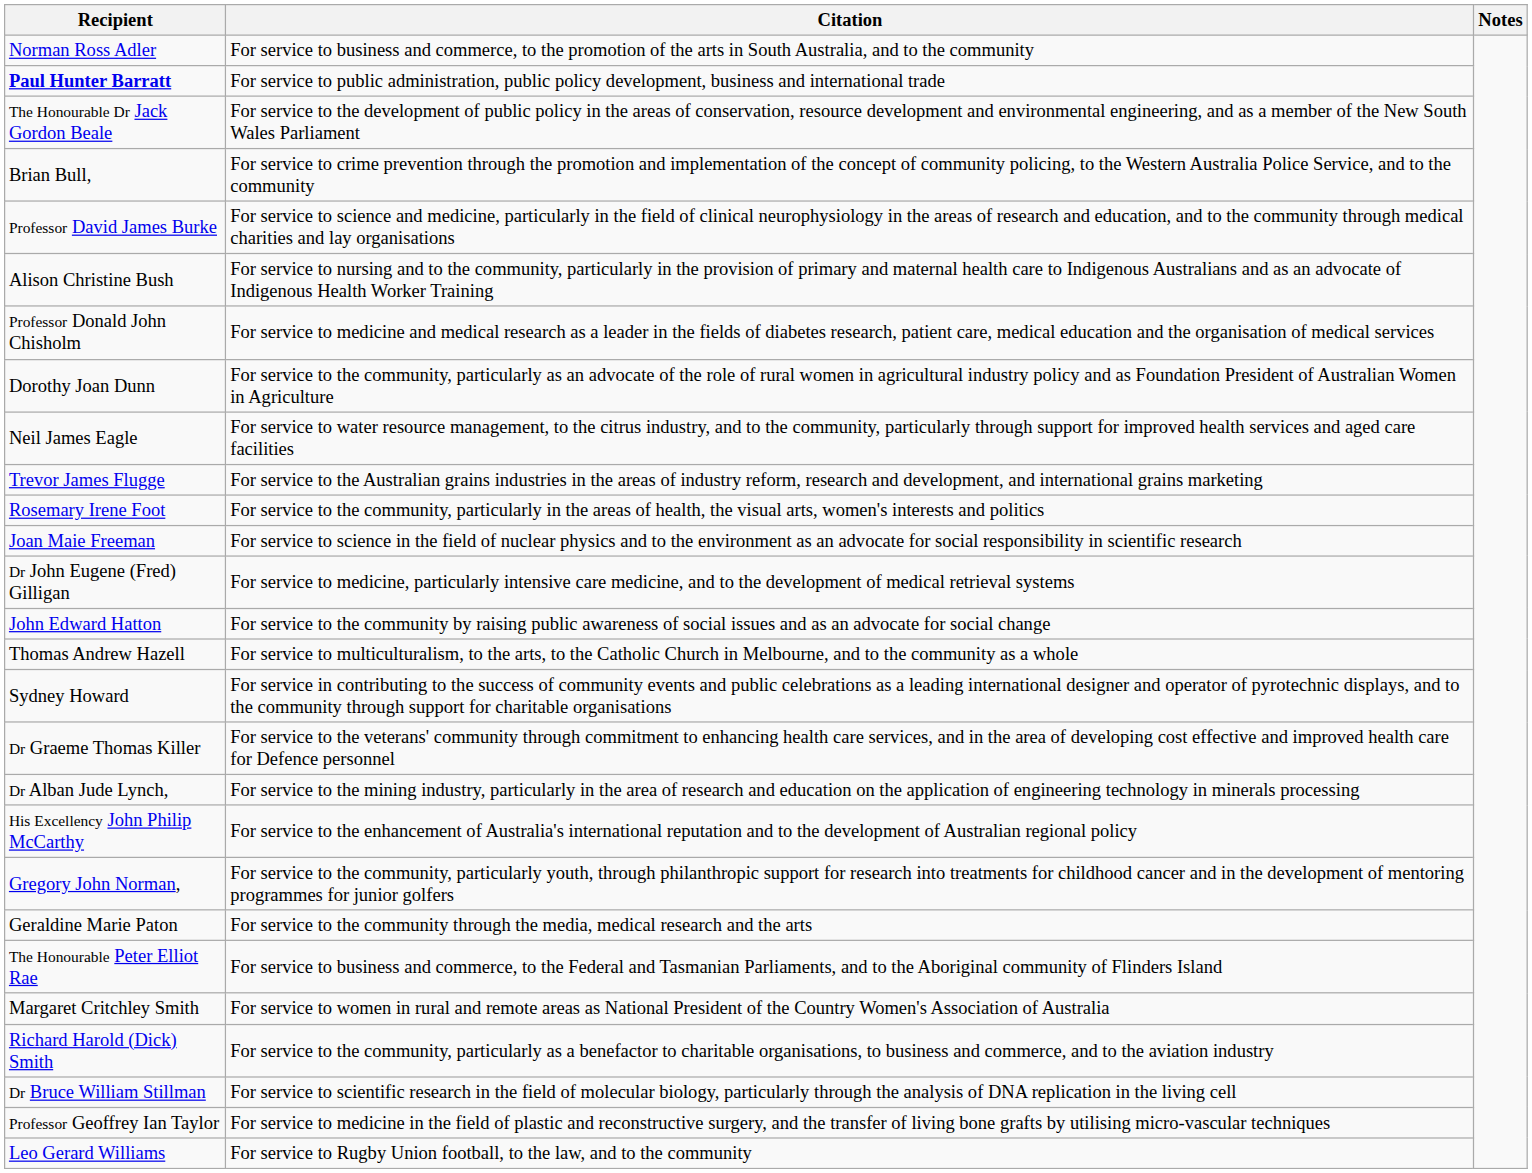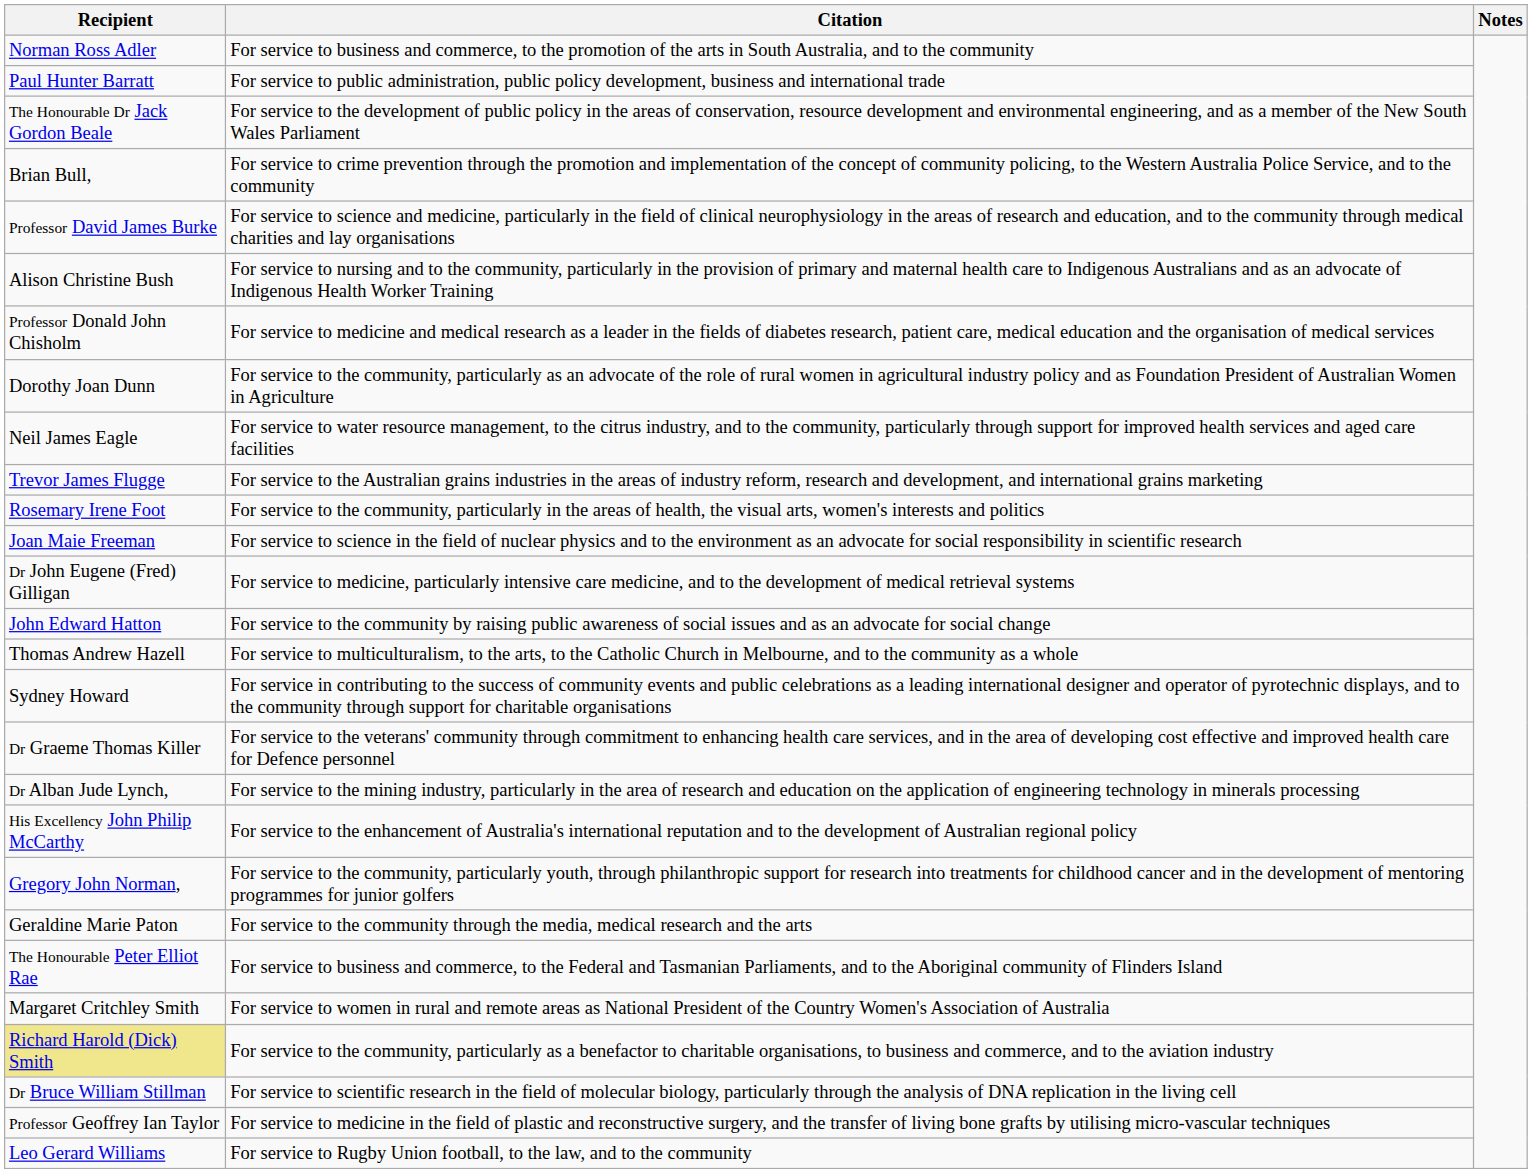(90, 81) bold -> (81, 81) normal
(93, 1050) no background -> (93, 1050) khaki background
